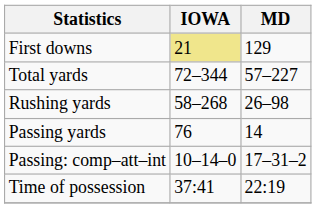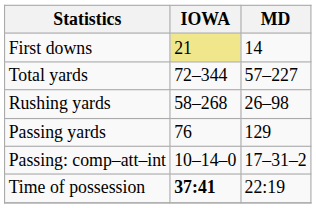(258, 47) 129 -> (253, 47) 14
(253, 132) 14 -> (258, 132) 129
(194, 188) normal -> (195, 188) bold
